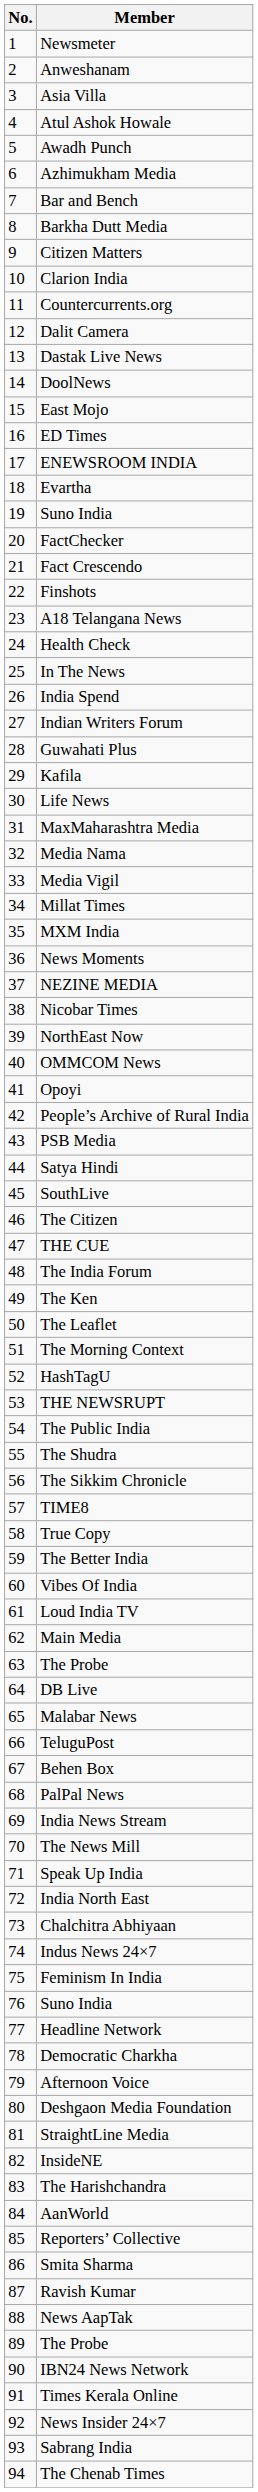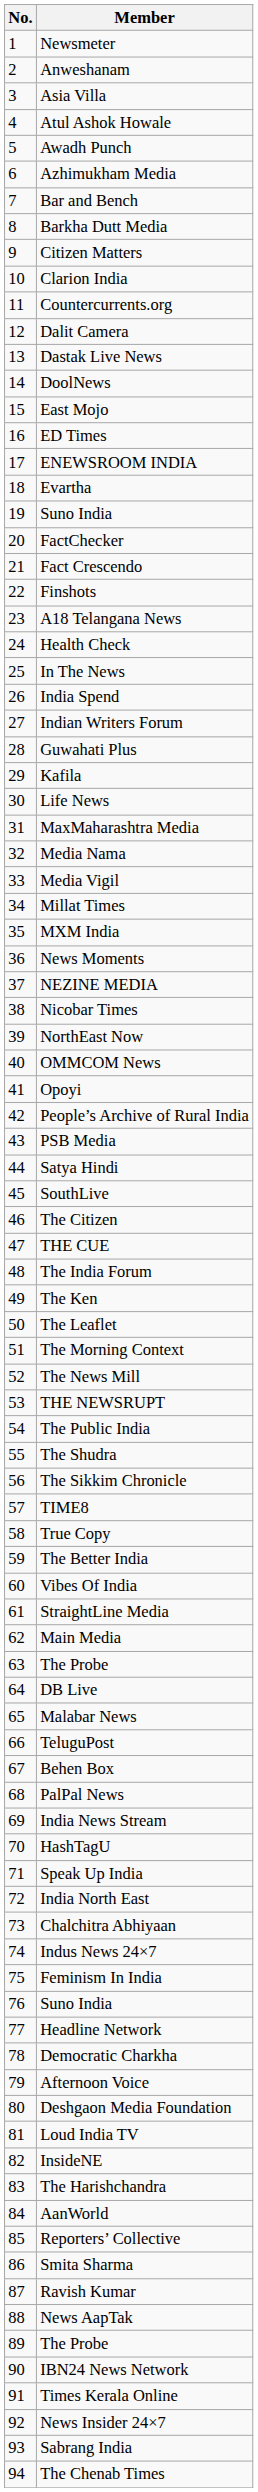(75, 1376) HashTagU -> (90, 1376) The News Mill
(89, 1611) Loud India TV -> (104, 1611) StraightLine Media
(90, 1847) The News Mill -> (75, 1847) HashTagU
(104, 2134) StraightLine Media -> (89, 2134) Loud India TV
